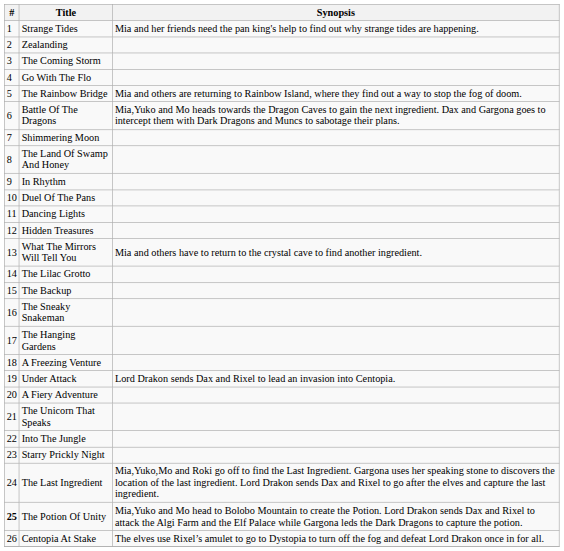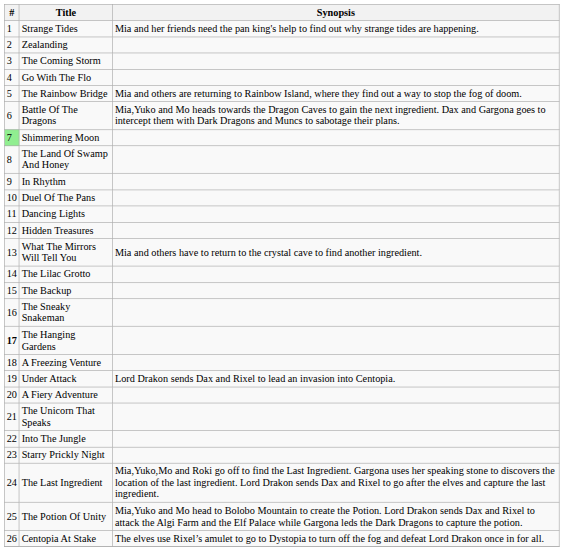(9, 137) no background -> (9, 137) lightgreen background
(12, 340) normal -> (12, 340) bold
(12, 516) bold -> (12, 516) normal
